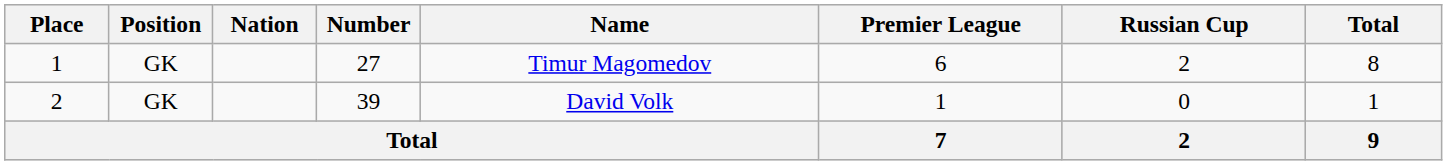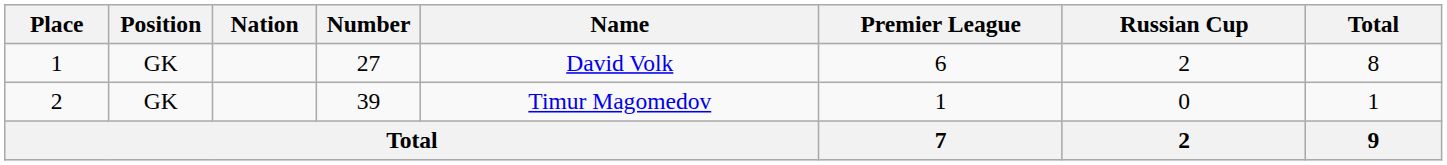(620, 62) Timur Magomedov -> (620, 62) David Volk
(620, 101) David Volk -> (620, 101) Timur Magomedov
